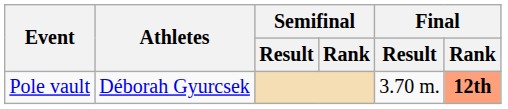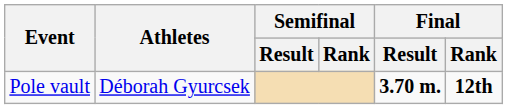(409, 87) normal -> (410, 87) bold
(473, 87) lightsalmon background -> (474, 87) no background
